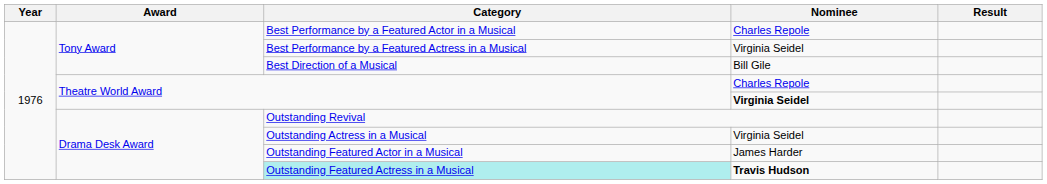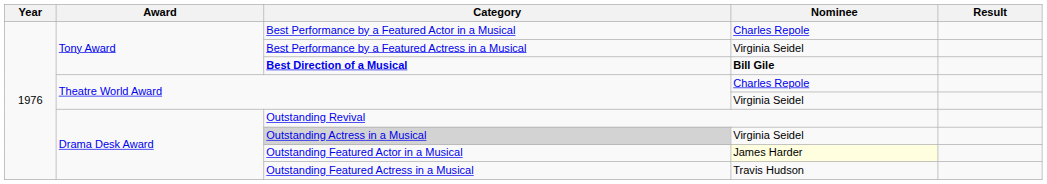(332, 65) normal -> (337, 65) bold
(752, 65) normal -> (754, 65) bold
(771, 100) bold -> (768, 100) normal
(346, 135) no background -> (346, 135) lightgrey background
(768, 153) no background -> (768, 153) lightyellow background
(370, 170) paleturquoise background -> (370, 170) no background
(771, 170) bold -> (769, 170) normal
